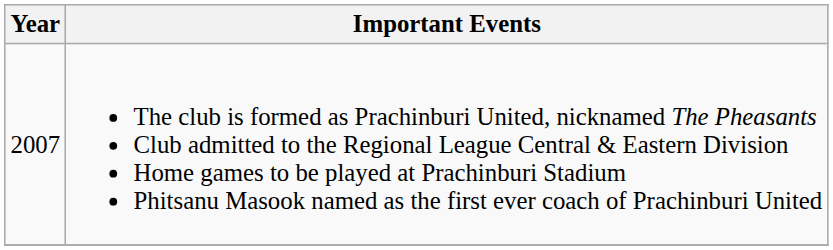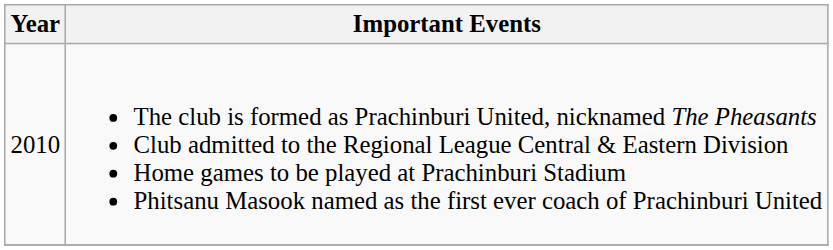(35, 144) 2007 -> (35, 144) 2010
